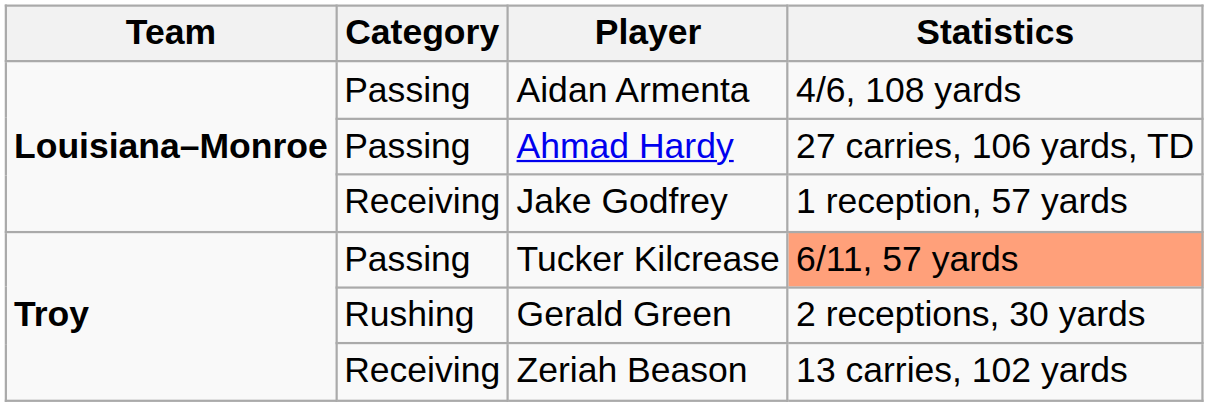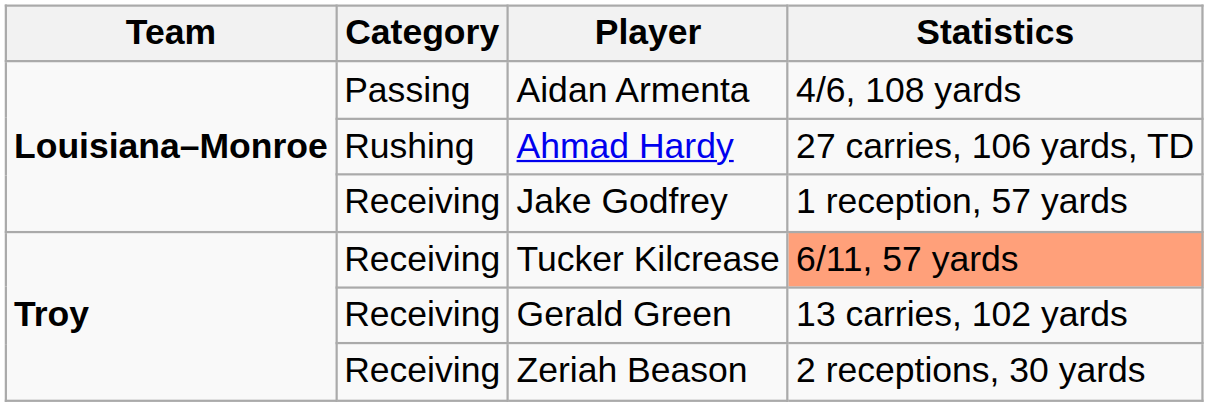(407, 145) Passing -> (409, 145) Rushing
(407, 258) Passing -> (422, 258) Receiving
(409, 314) Rushing -> (422, 314) Receiving
(971, 314) 2 receptions, 30 yards -> (962, 314) 13 carries, 102 yards
(962, 371) 13 carries, 102 yards -> (971, 371) 2 receptions, 30 yards
